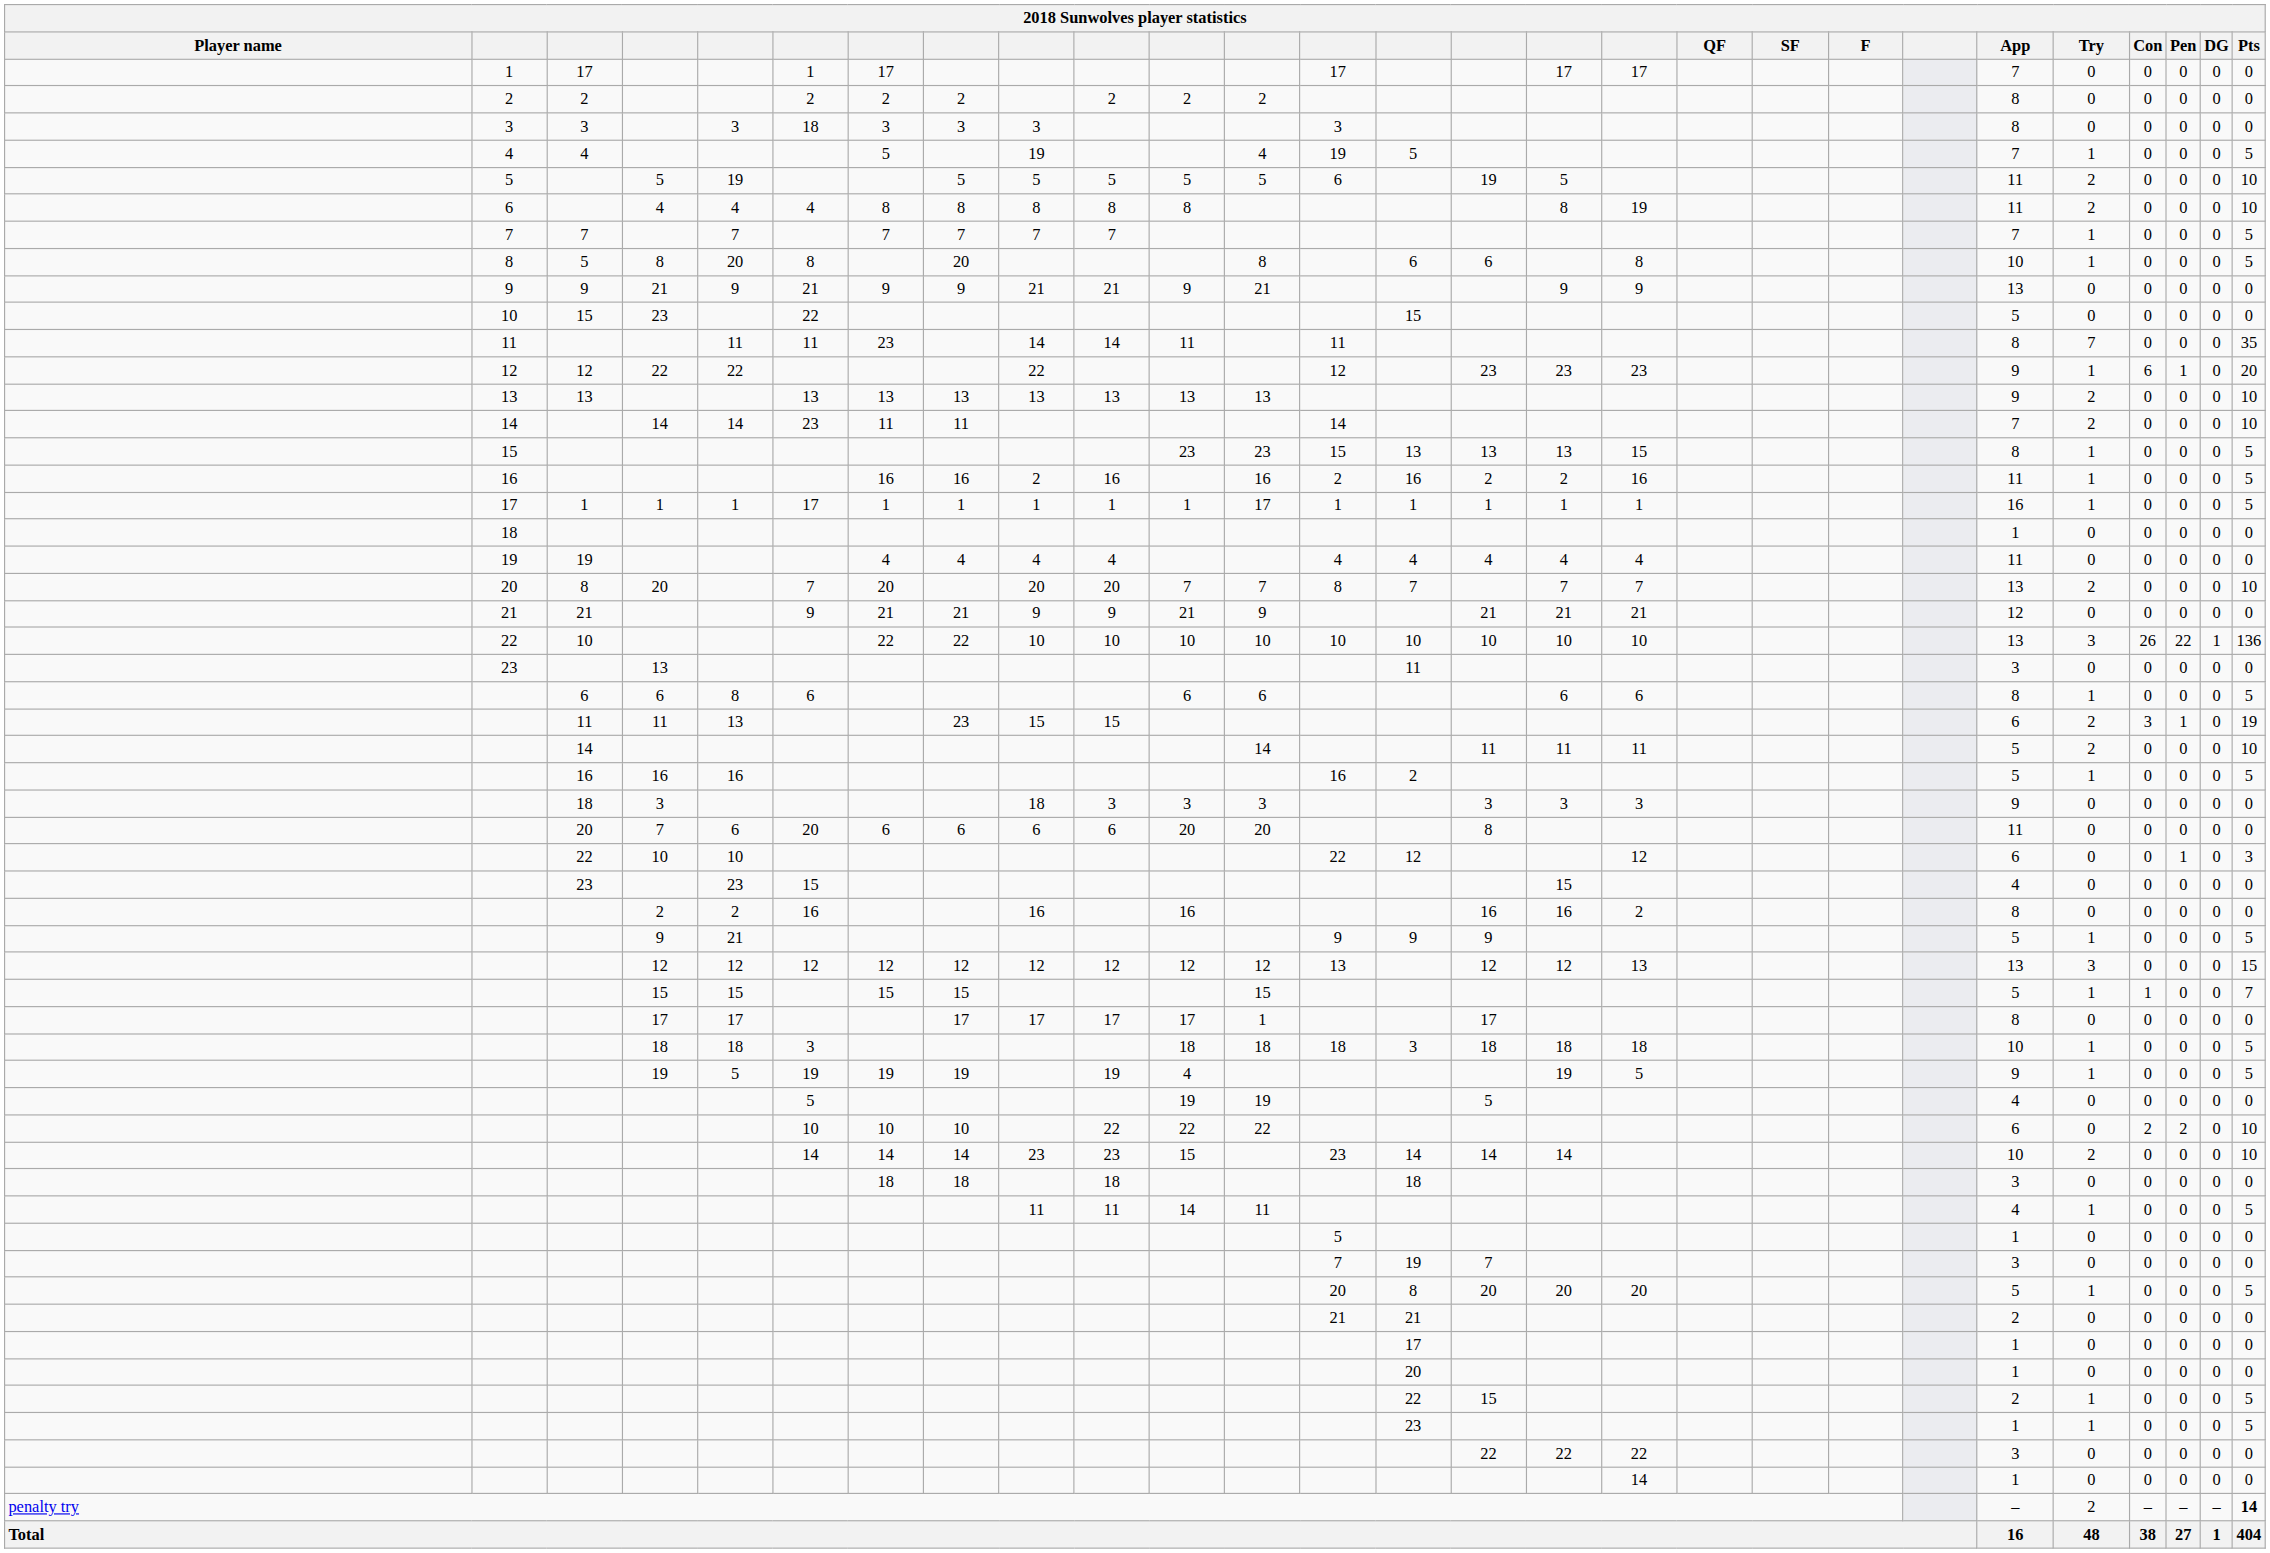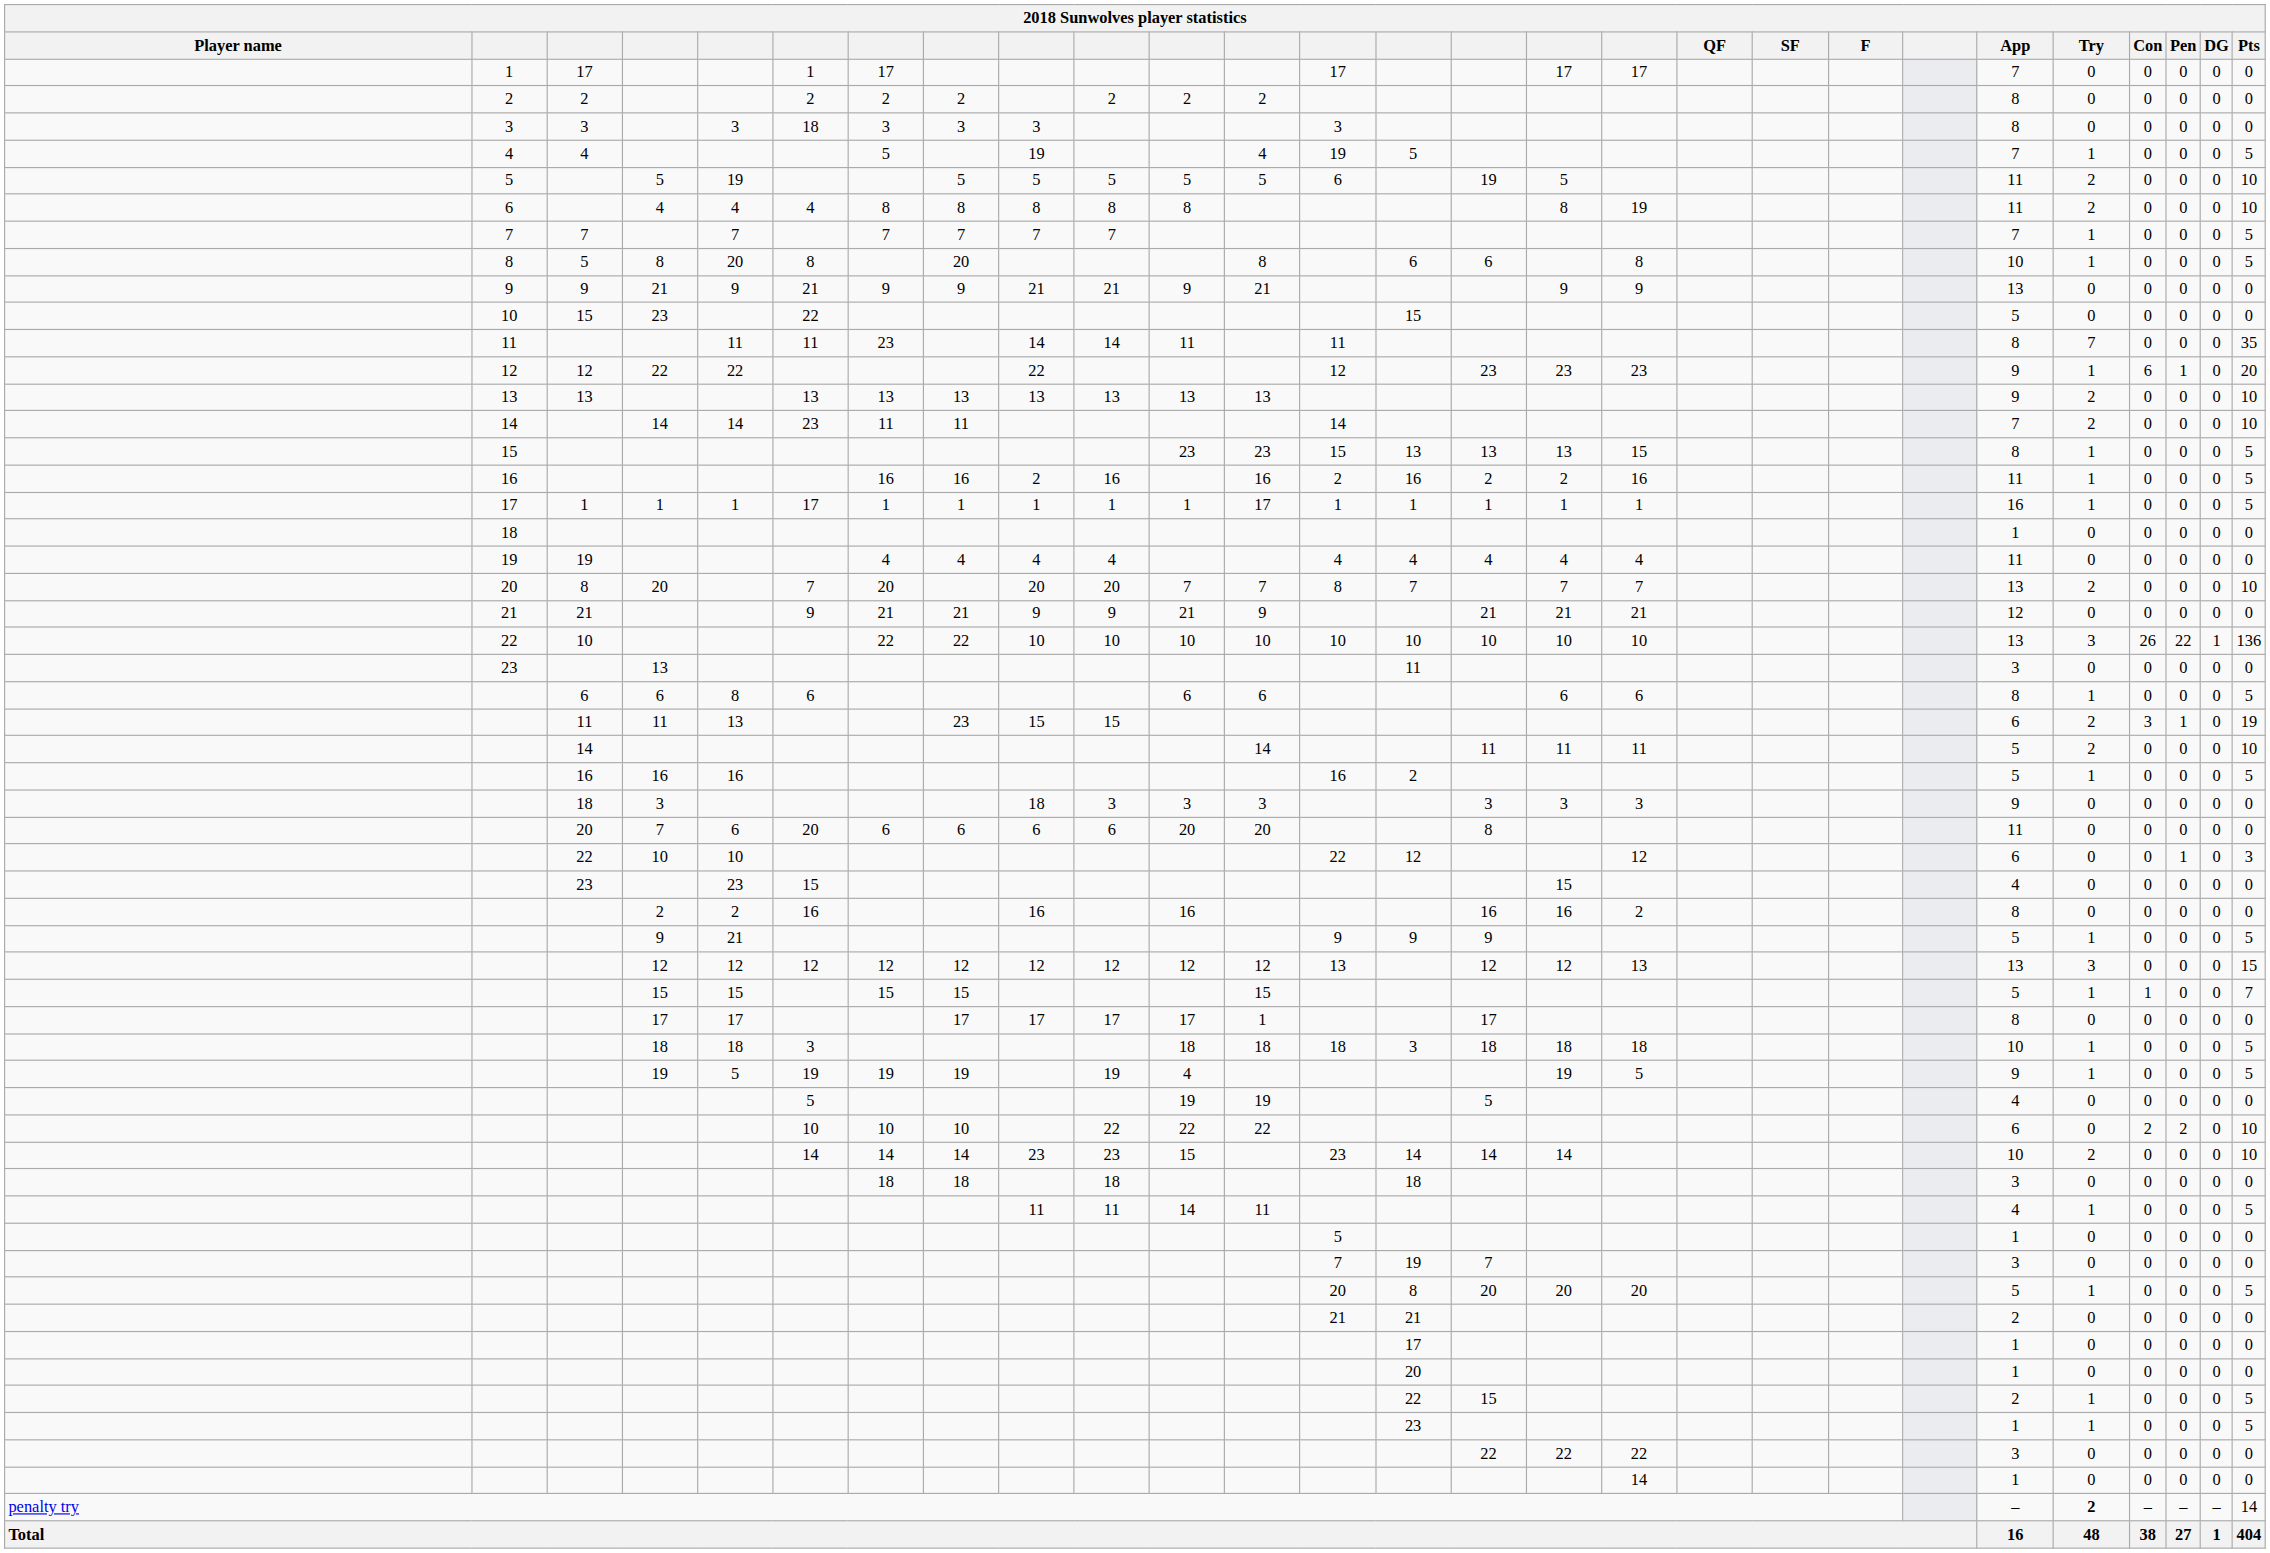(2091, 1507) normal -> (2091, 1507) bold
(2249, 1507) bold -> (2249, 1507) normal
